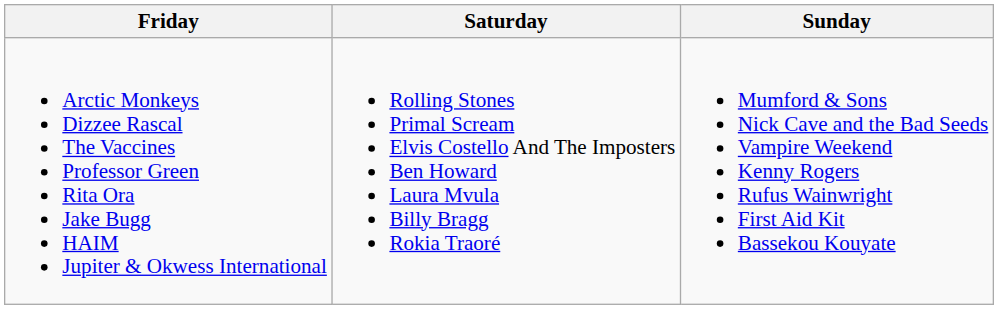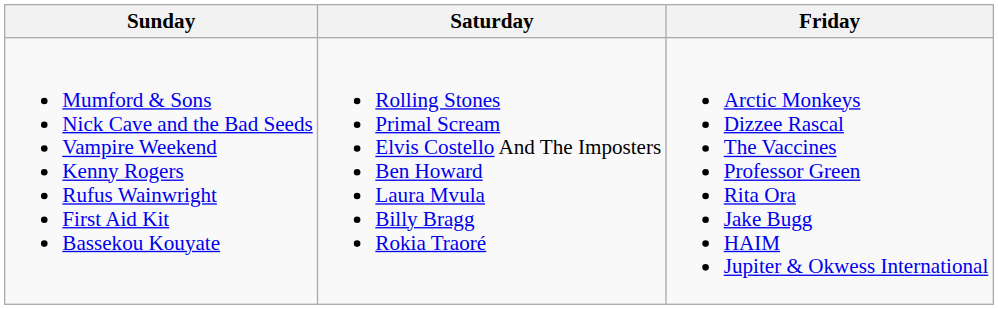columns swapped: (168, 21) <-> (837, 21)
